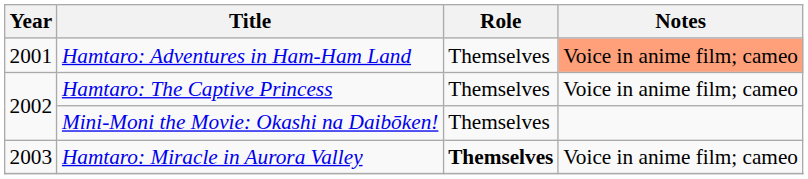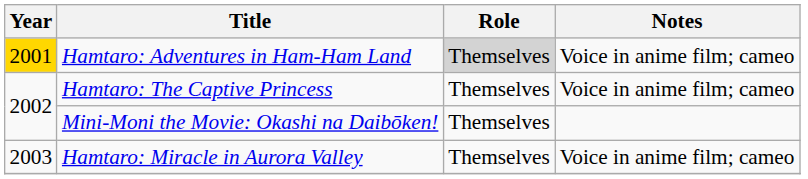(31, 55) no background -> (31, 55) gold background
(499, 55) no background -> (499, 55) lightgrey background
(681, 55) lightsalmon background -> (677, 55) no background
(501, 156) bold -> (499, 156) normal
